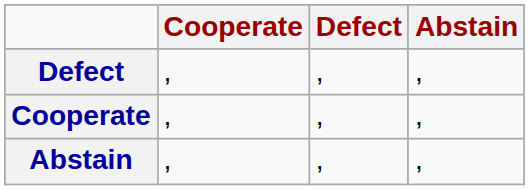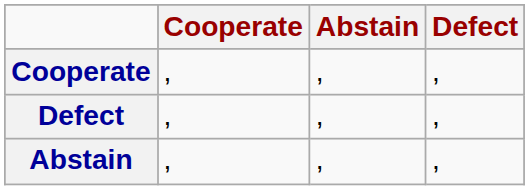columns swapped: (359, 26) <-> (467, 26)
(81, 71) Defect -> (81, 71) Cooperate
(81, 116) Cooperate -> (81, 116) Defect
